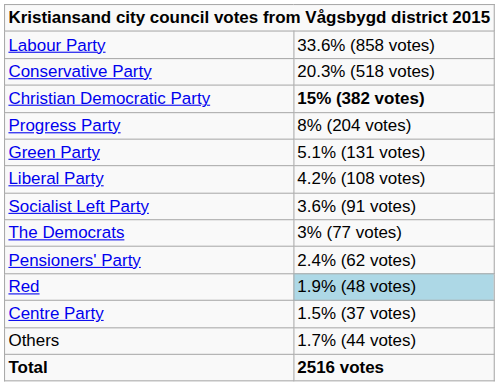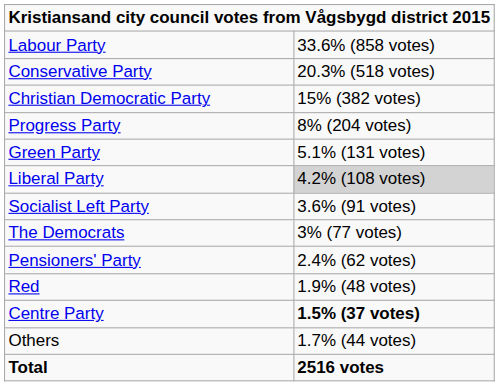(361, 98) bold -> (359, 98) normal
(361, 179) no background -> (361, 179) lightgrey background
(357, 286) lightblue background -> (357, 286) no background
(357, 313) normal -> (359, 313) bold
